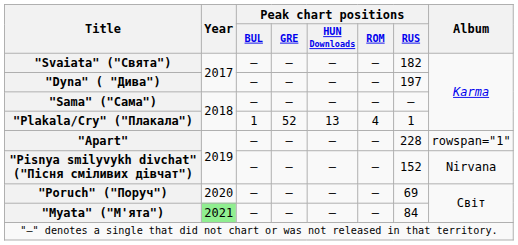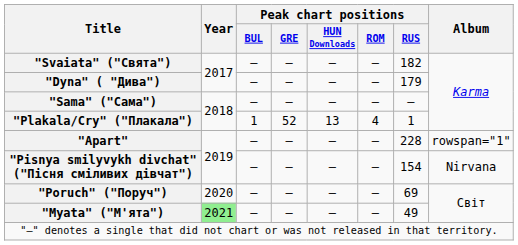(411, 82) 197 -> (411, 82) 179
(411, 167) 152 -> (411, 167) 154
(411, 213) 84 -> (411, 213) 49
